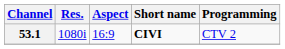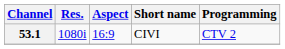(148, 34) bold -> (147, 34) normal
